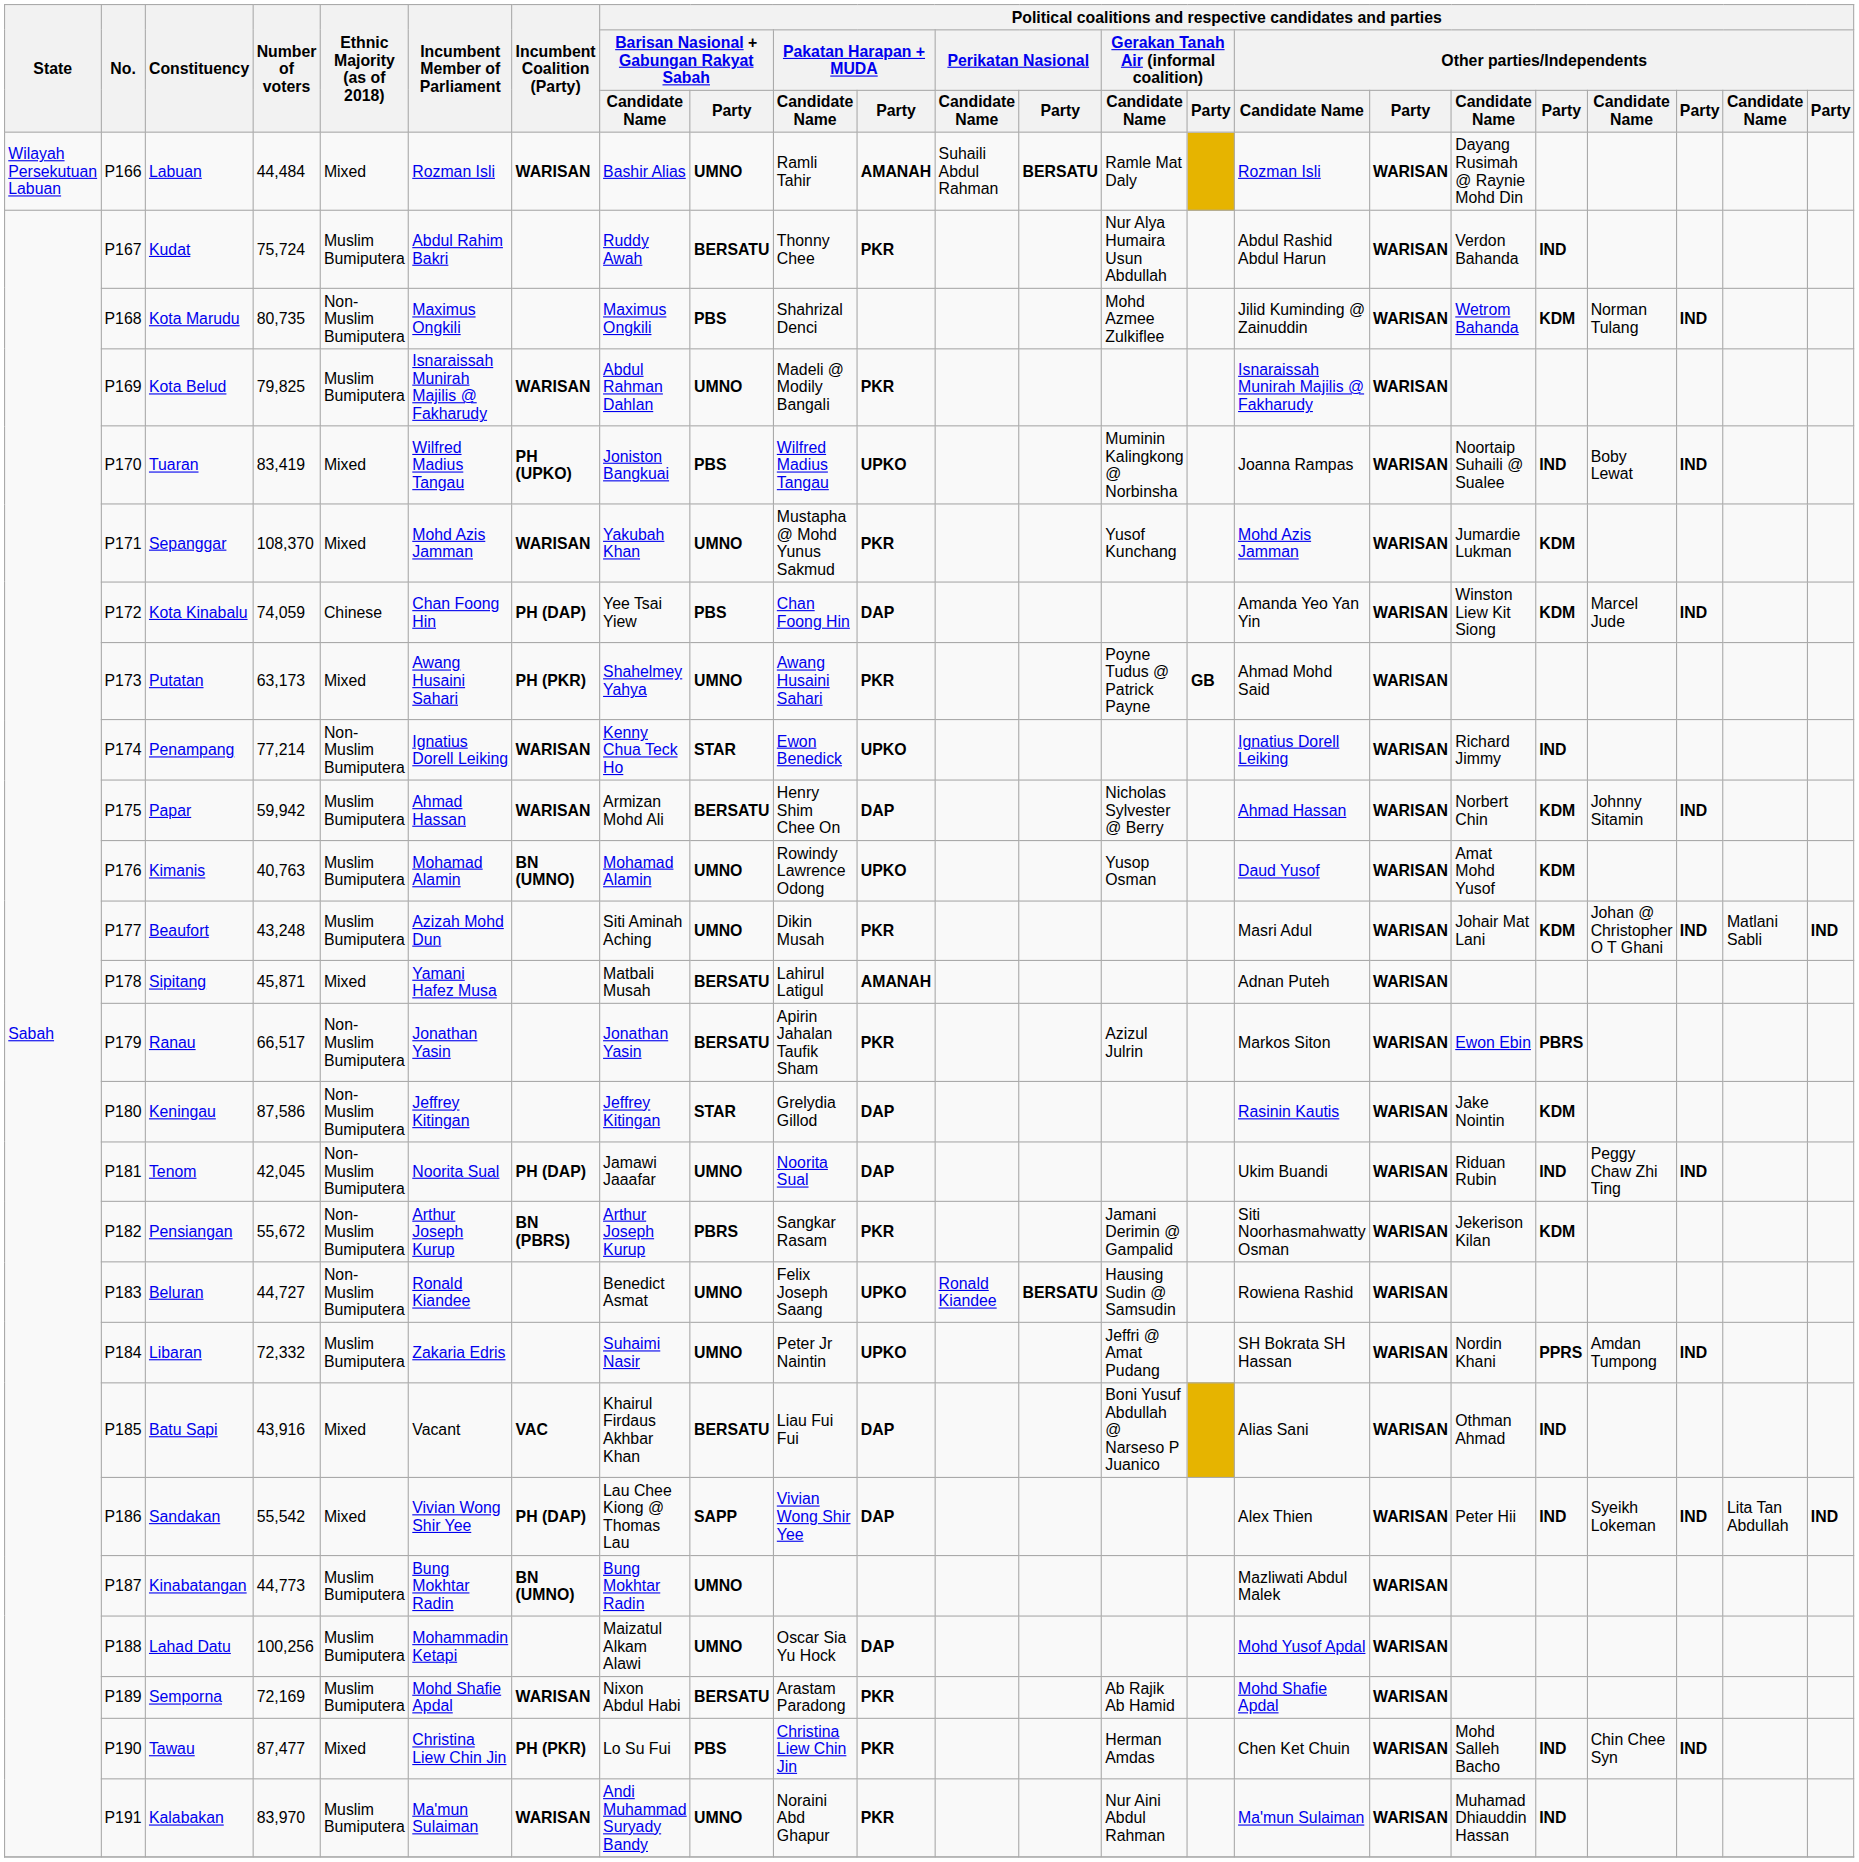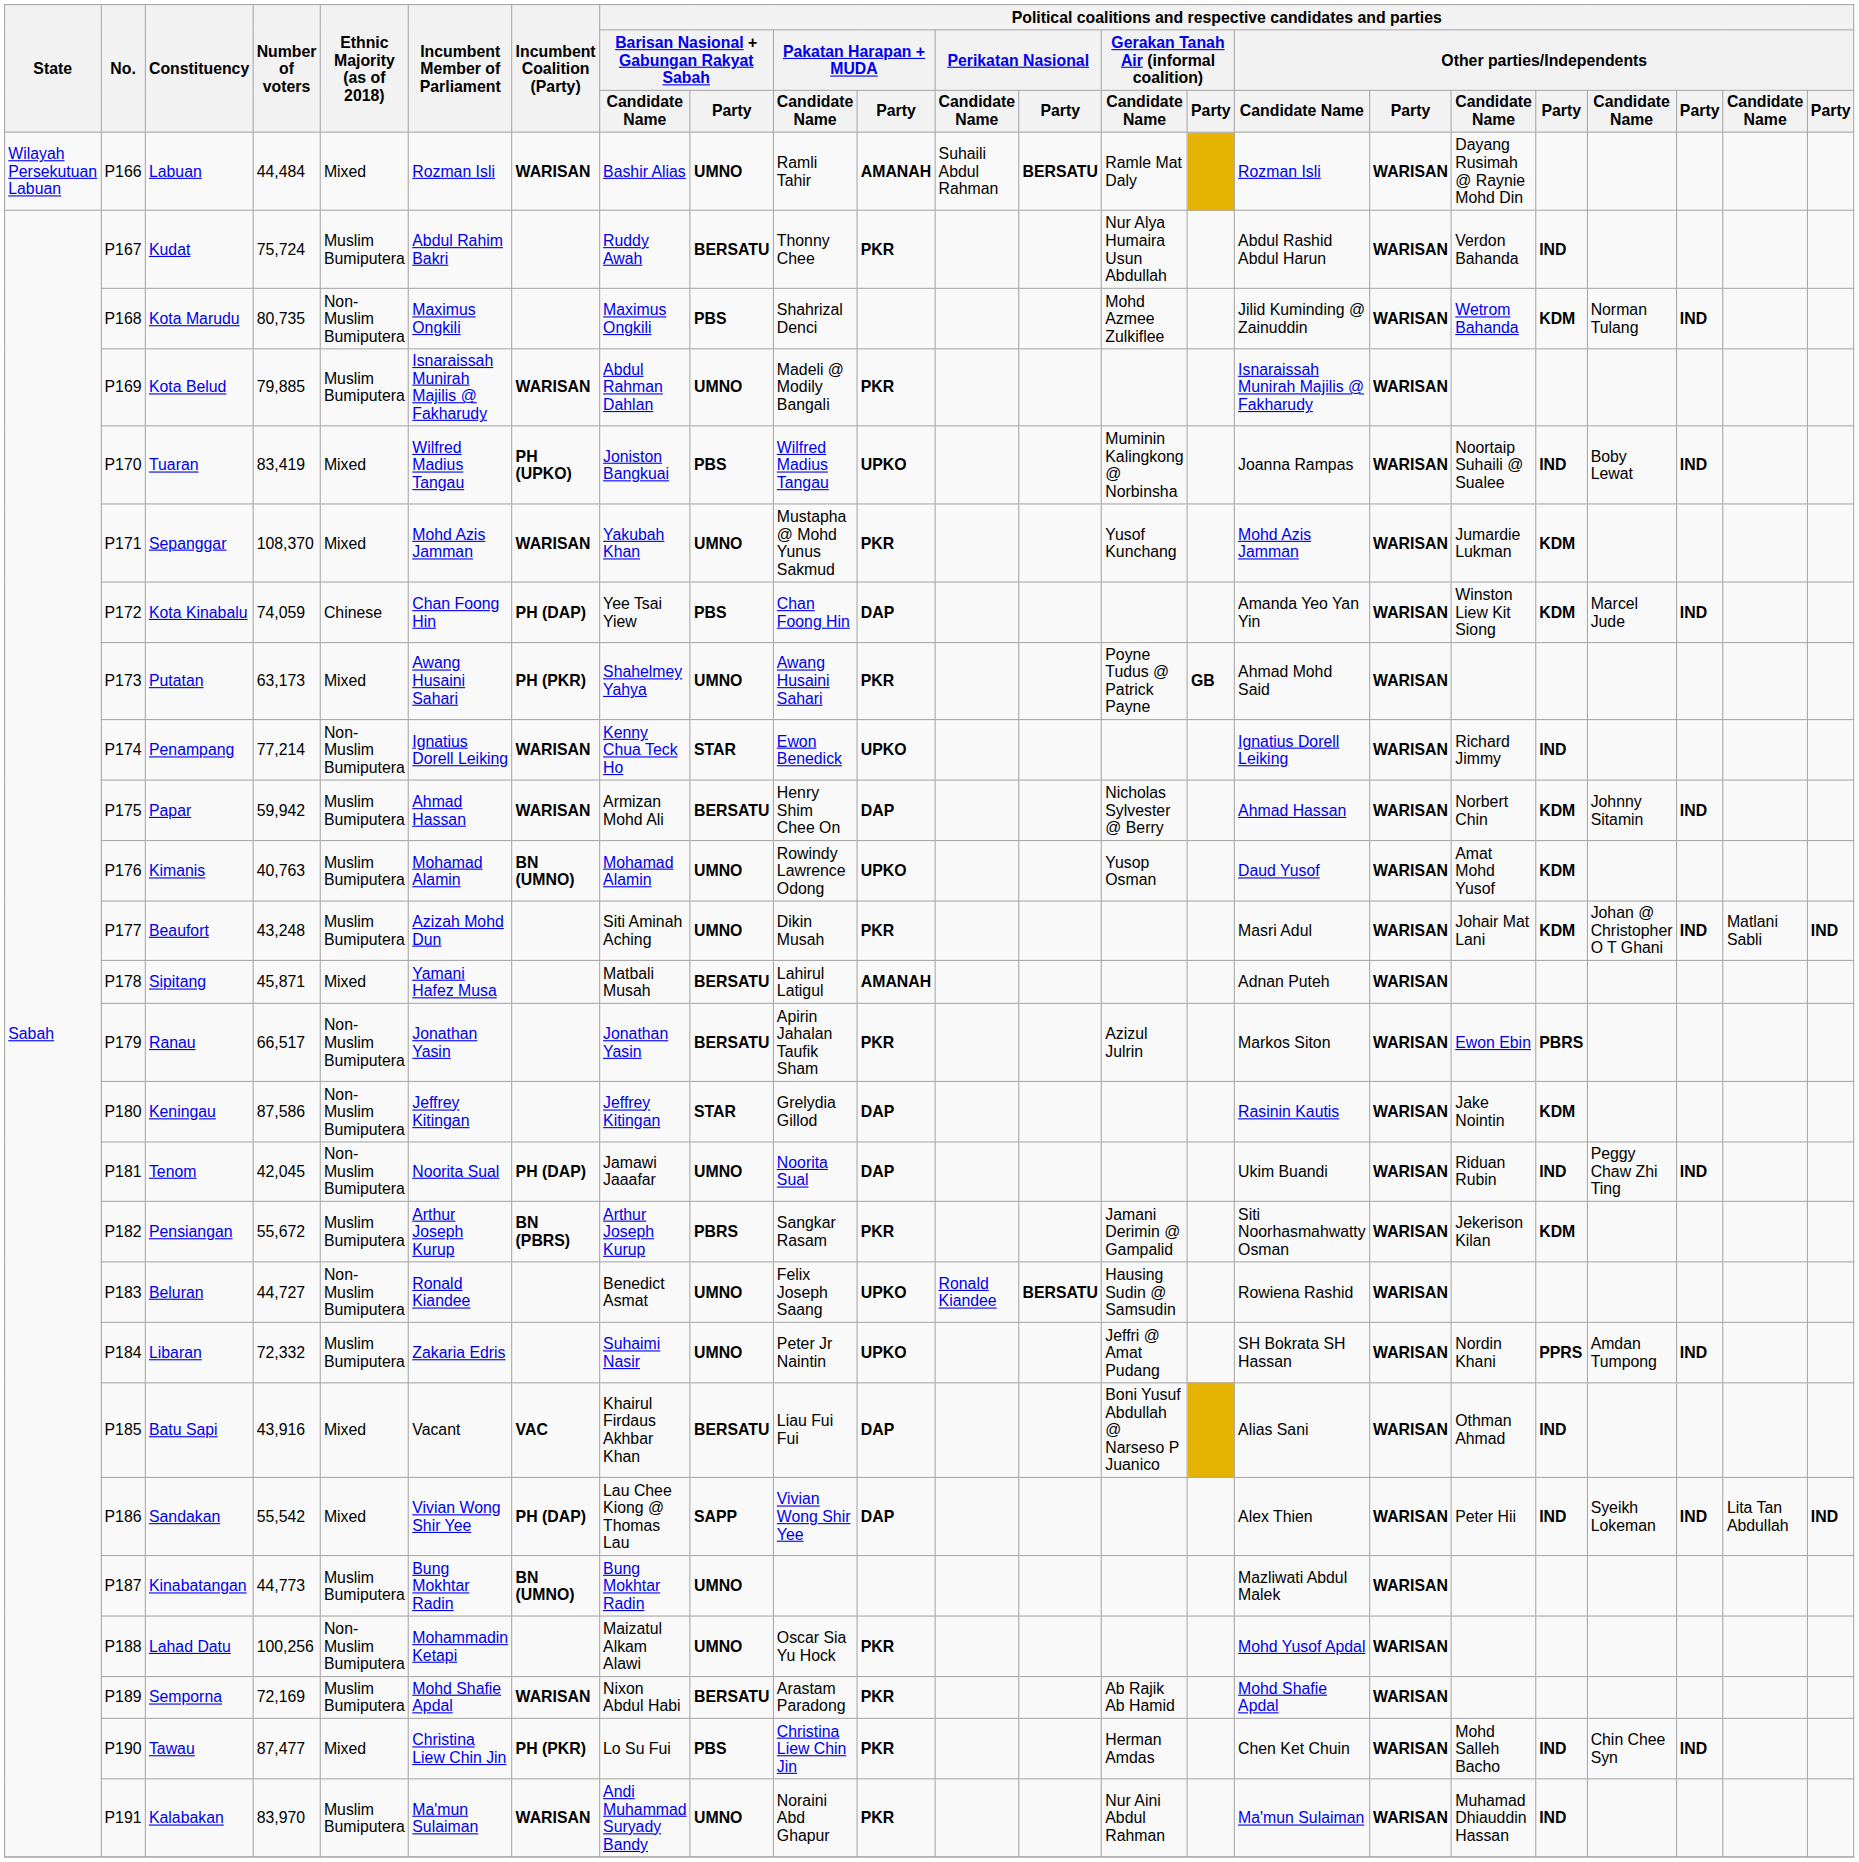(281, 388) 79,825 -> (281, 388) 79,885
(364, 1232) Non-Muslim Bumiputera -> (364, 1232) Muslim Bumiputera
(364, 1646) Muslim Bumiputera -> (364, 1646) Non-Muslim Bumiputera
(878, 1646) DAP -> (878, 1646) PKR
